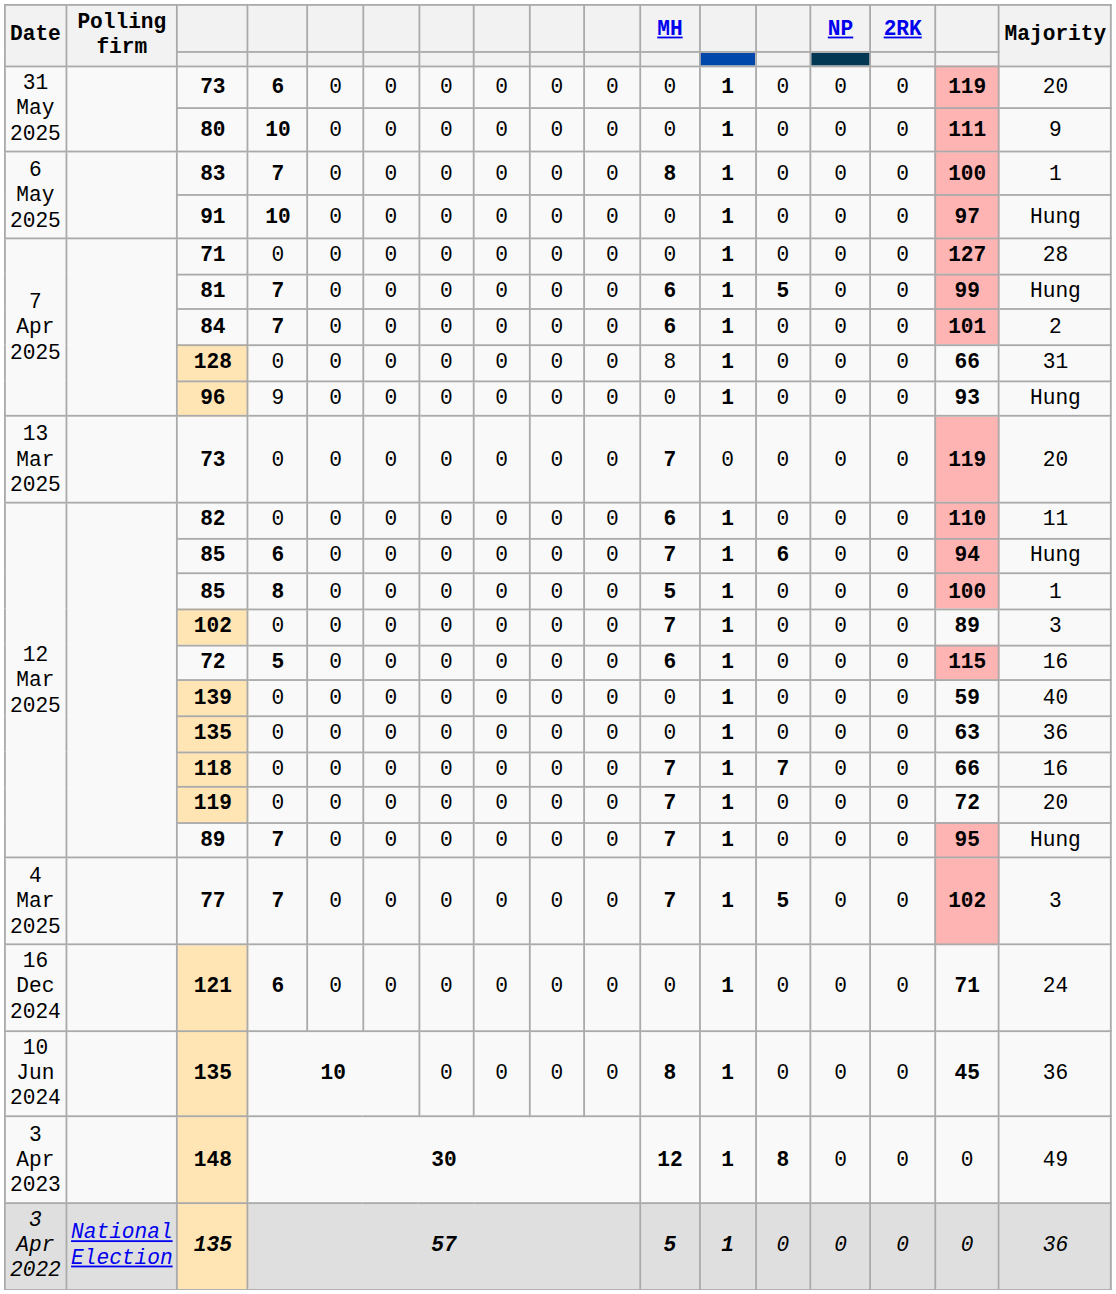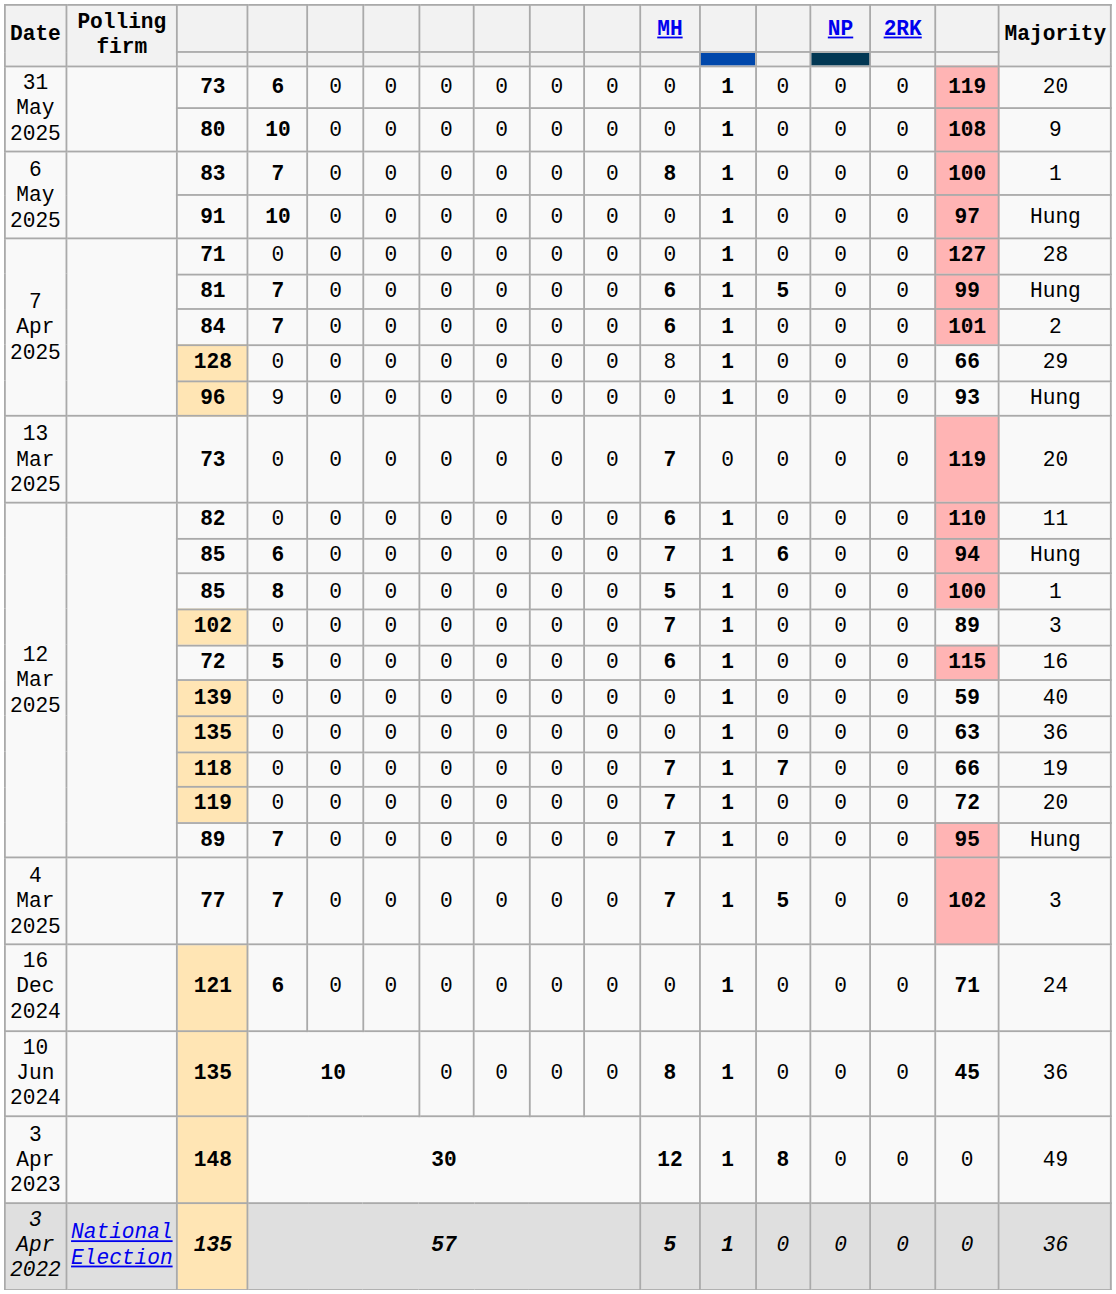(967, 130) 111 -> (967, 130) 108
(1055, 363) 31 -> (1055, 363) 29
(1055, 769) 16 -> (1055, 769) 19
